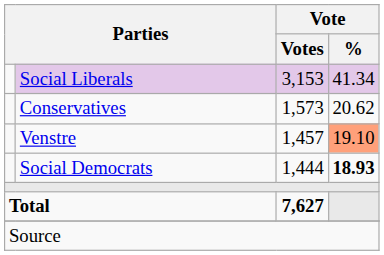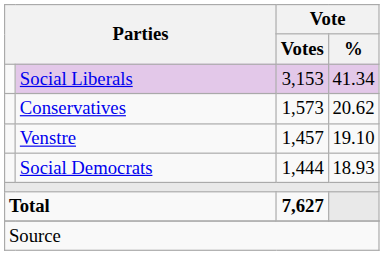(353, 138) lightsalmon background -> (353, 138) no background
(353, 167) bold -> (353, 167) normal
